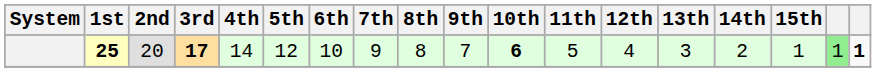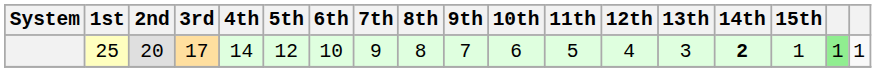(107, 51) bold -> (107, 51) normal
(197, 51) bold -> (197, 51) normal
(516, 51) bold -> (516, 51) normal
(742, 51) normal -> (742, 51) bold
(859, 51) bold -> (859, 51) normal
